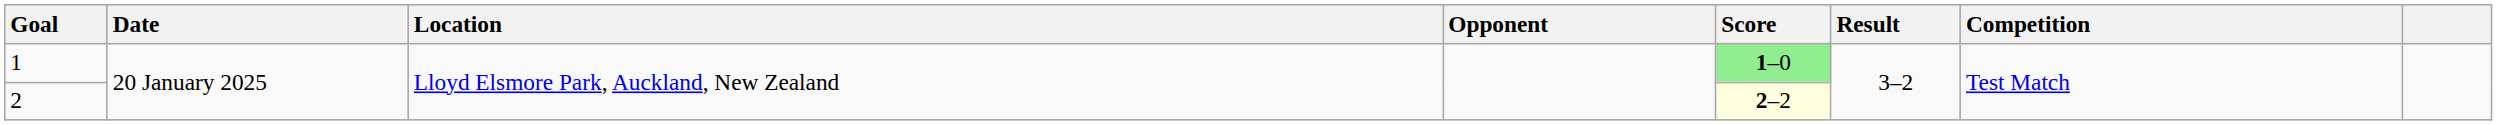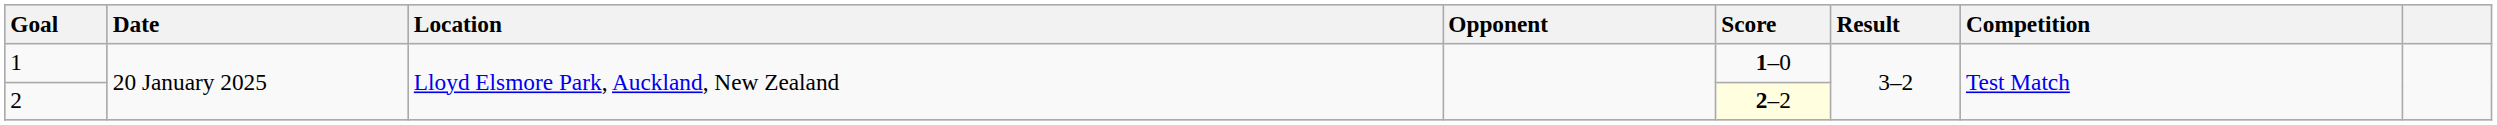(1773, 62) lightgreen background -> (1773, 62) no background
